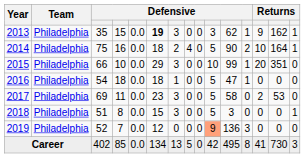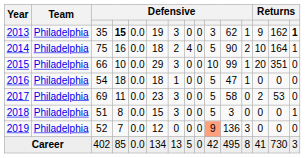(120, 33) normal -> (120, 33) bold
(158, 33) bold -> (158, 33) normal
(295, 33) normal -> (295, 33) bold
